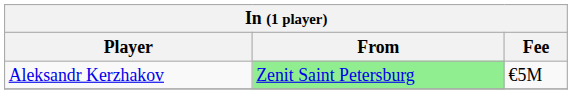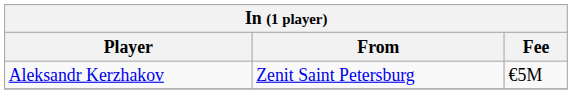(335, 74) lightgreen background -> (335, 74) no background
